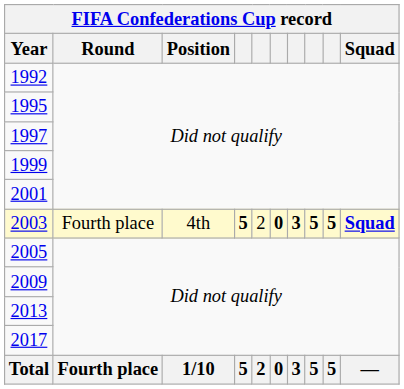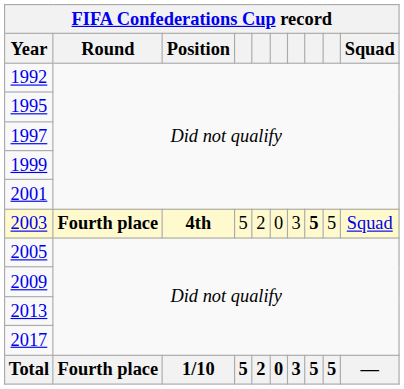(108, 223) normal -> (108, 223) bold
(198, 223) normal -> (198, 223) bold
(243, 223) bold -> (243, 223) normal
(279, 223) bold -> (279, 223) normal
(296, 223) bold -> (296, 223) normal
(332, 223) bold -> (332, 223) normal
(370, 223) bold -> (370, 223) normal
